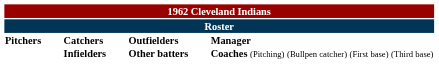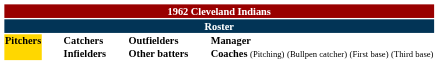(23, 41) no background -> (23, 41) gold background
